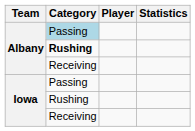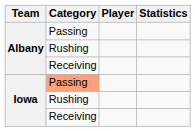(68, 31) lightblue background -> (68, 31) no background
(70, 48) bold -> (69, 48) normal
(68, 83) no background -> (68, 83) lightsalmon background
